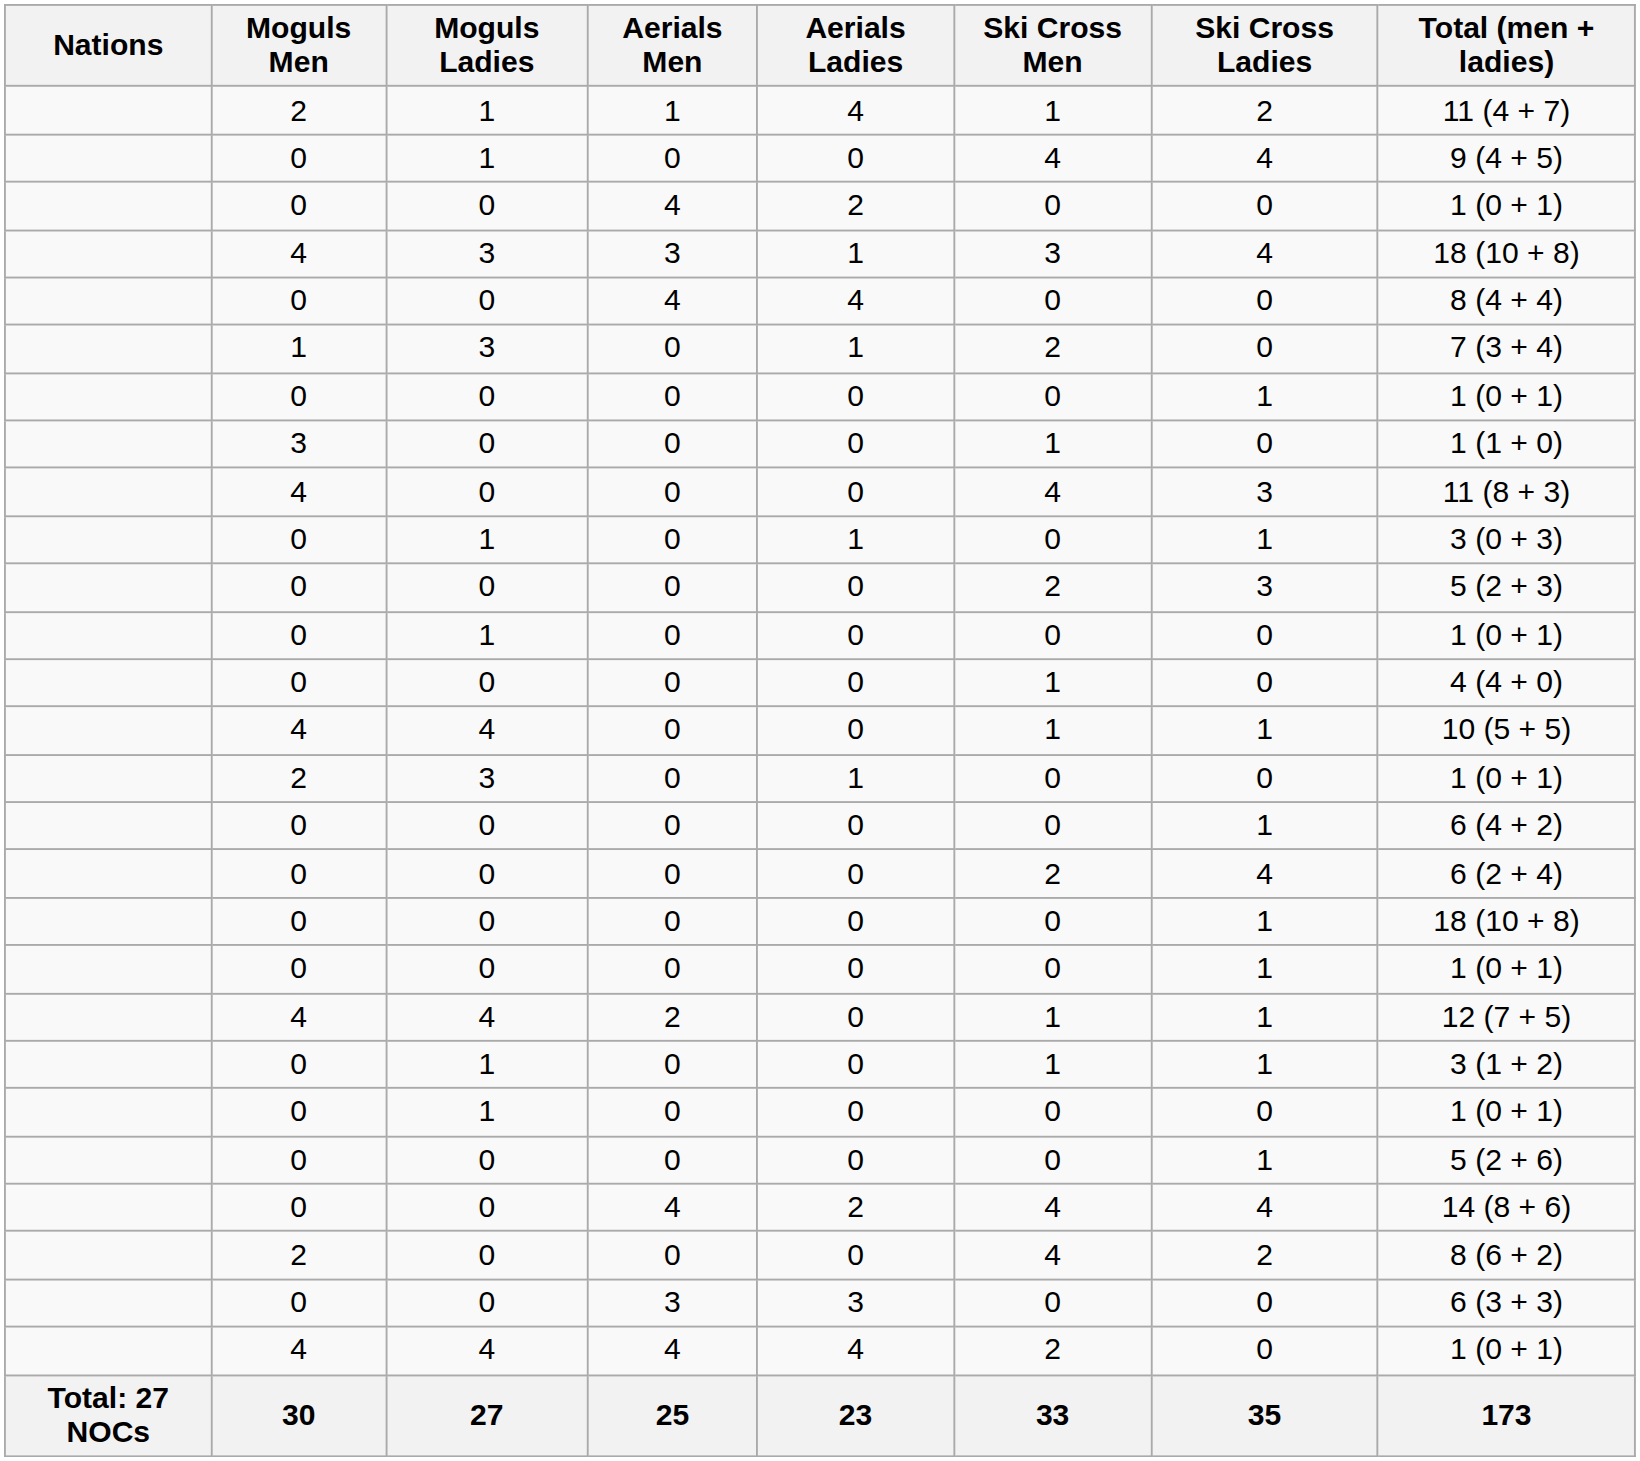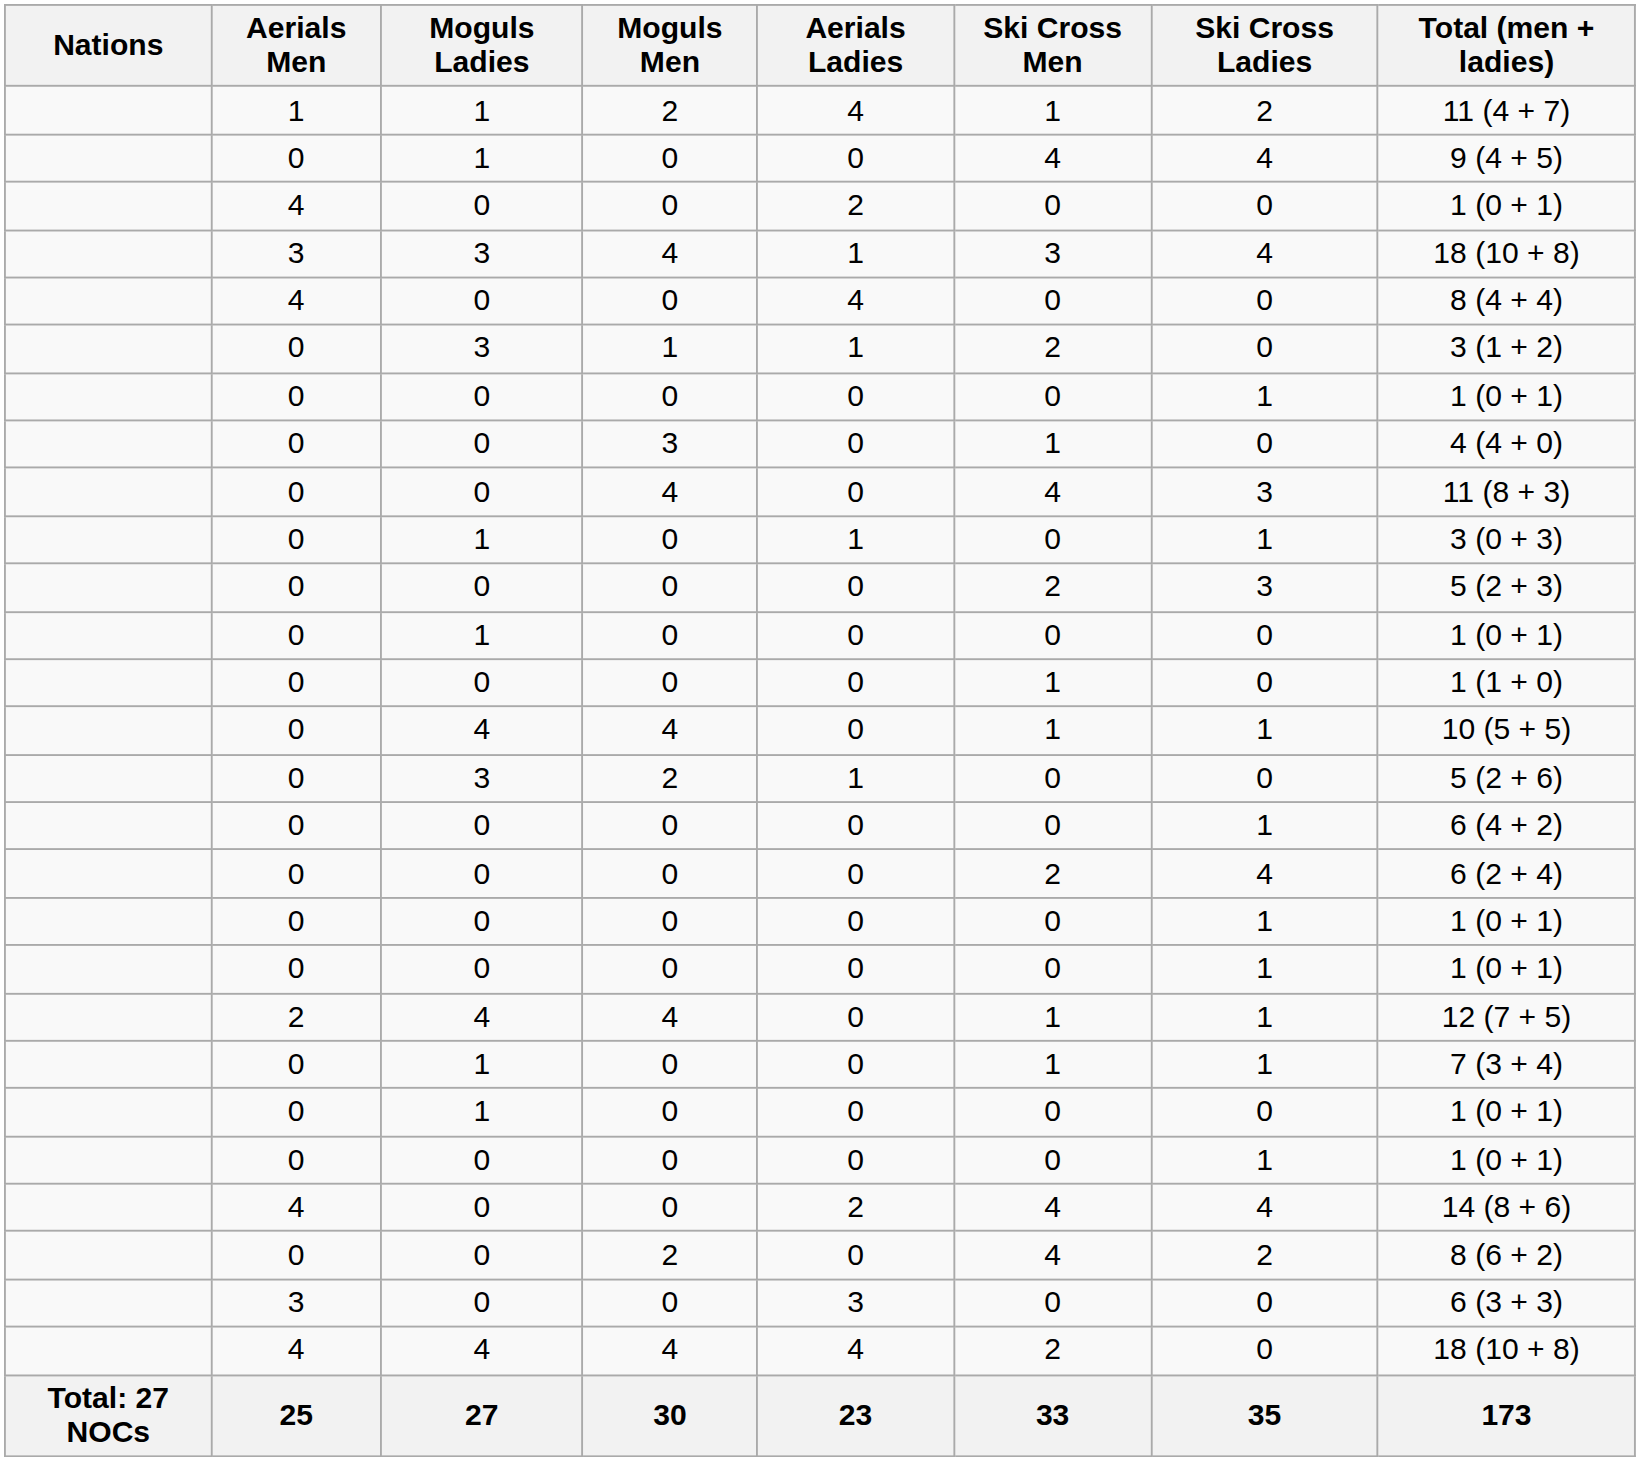columns swapped: (299, 45) <-> (672, 45)
(1507, 348) 7 (3 + 4) -> (1507, 348) 3 (1 + 2)
(1507, 443) 1 (1 + 0) -> (1507, 443) 4 (4 + 0)
(1507, 682) 4 (4 + 0) -> (1507, 682) 1 (1 + 0)
(1507, 777) 1 (0 + 1) -> (1507, 777) 5 (2 + 6)
(1506, 920) 18 (10 + 8) -> (1507, 920) 1 (0 + 1)
(1507, 1063) 3 (1 + 2) -> (1507, 1063) 7 (3 + 4)
(1507, 1159) 5 (2 + 6) -> (1507, 1159) 1 (0 + 1)
(1507, 1350) 1 (0 + 1) -> (1506, 1350) 18 (10 + 8)
